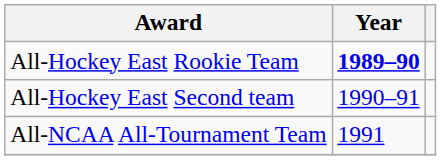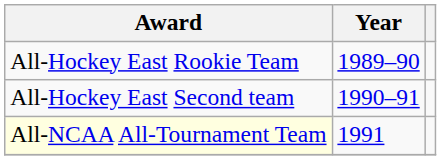(379, 60) bold -> (379, 60) normal
(168, 135) no background -> (168, 135) lightyellow background
